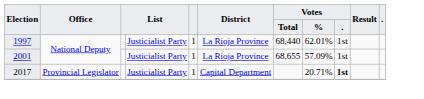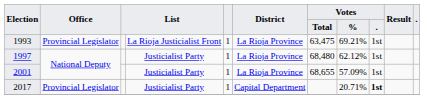+ row: (22, 42)
(288, 42) 68,440 -> (322, 57) 68,480
(319, 42) 62.01% -> (353, 57) 62.12%
